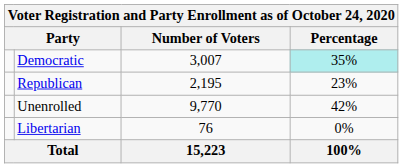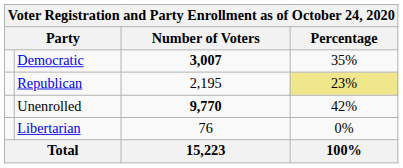(206, 60) normal -> (206, 60) bold
(344, 60) paleturquoise background -> (344, 60) no background
(344, 83) no background -> (344, 83) khaki background
(206, 106) normal -> (206, 106) bold
